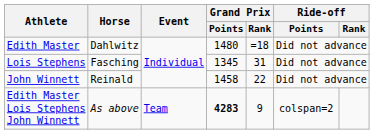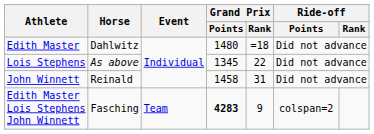(115, 62) Fasching -> (115, 62) As above
(260, 62) 31 -> (260, 62) 22
(260, 79) 22 -> (260, 79) 31
(115, 108) As above -> (115, 108) Fasching
